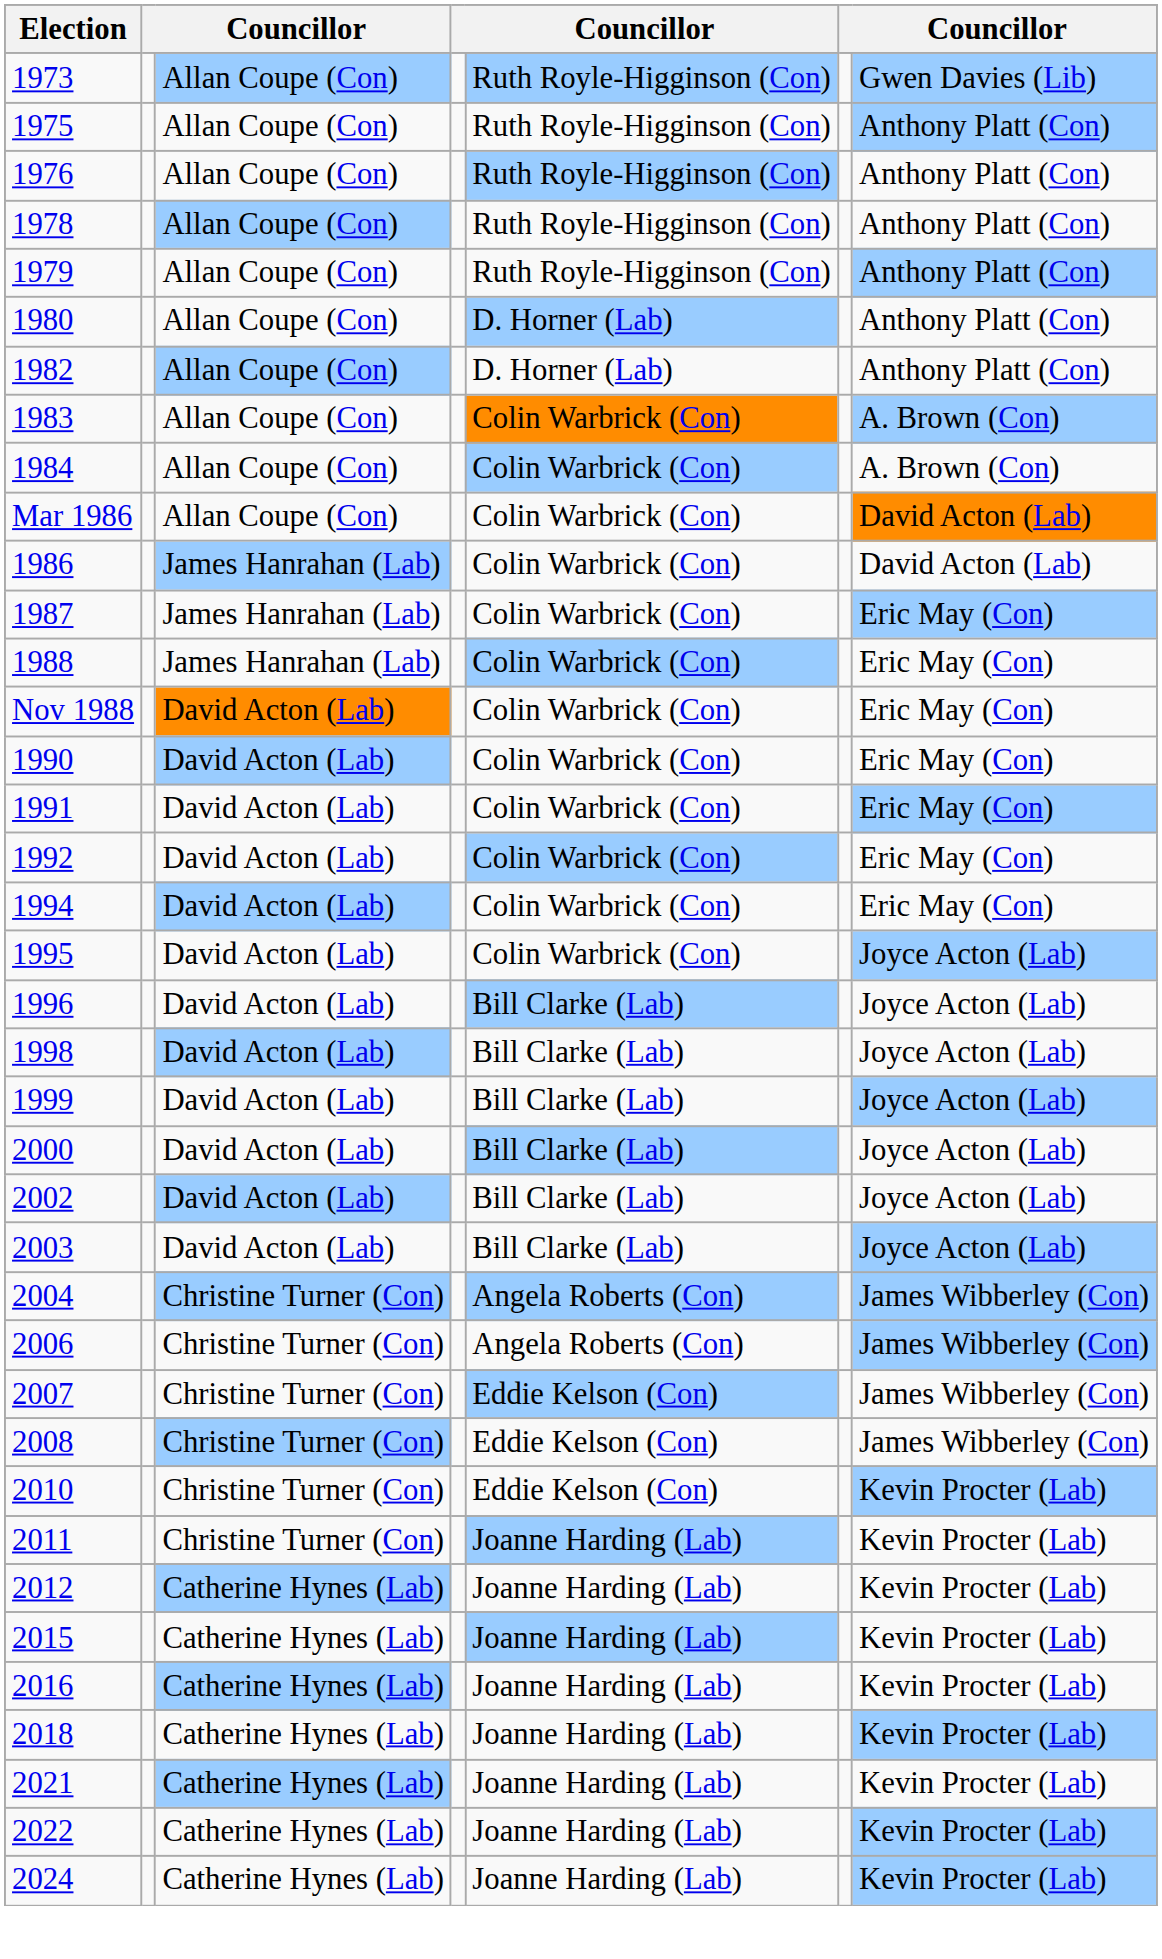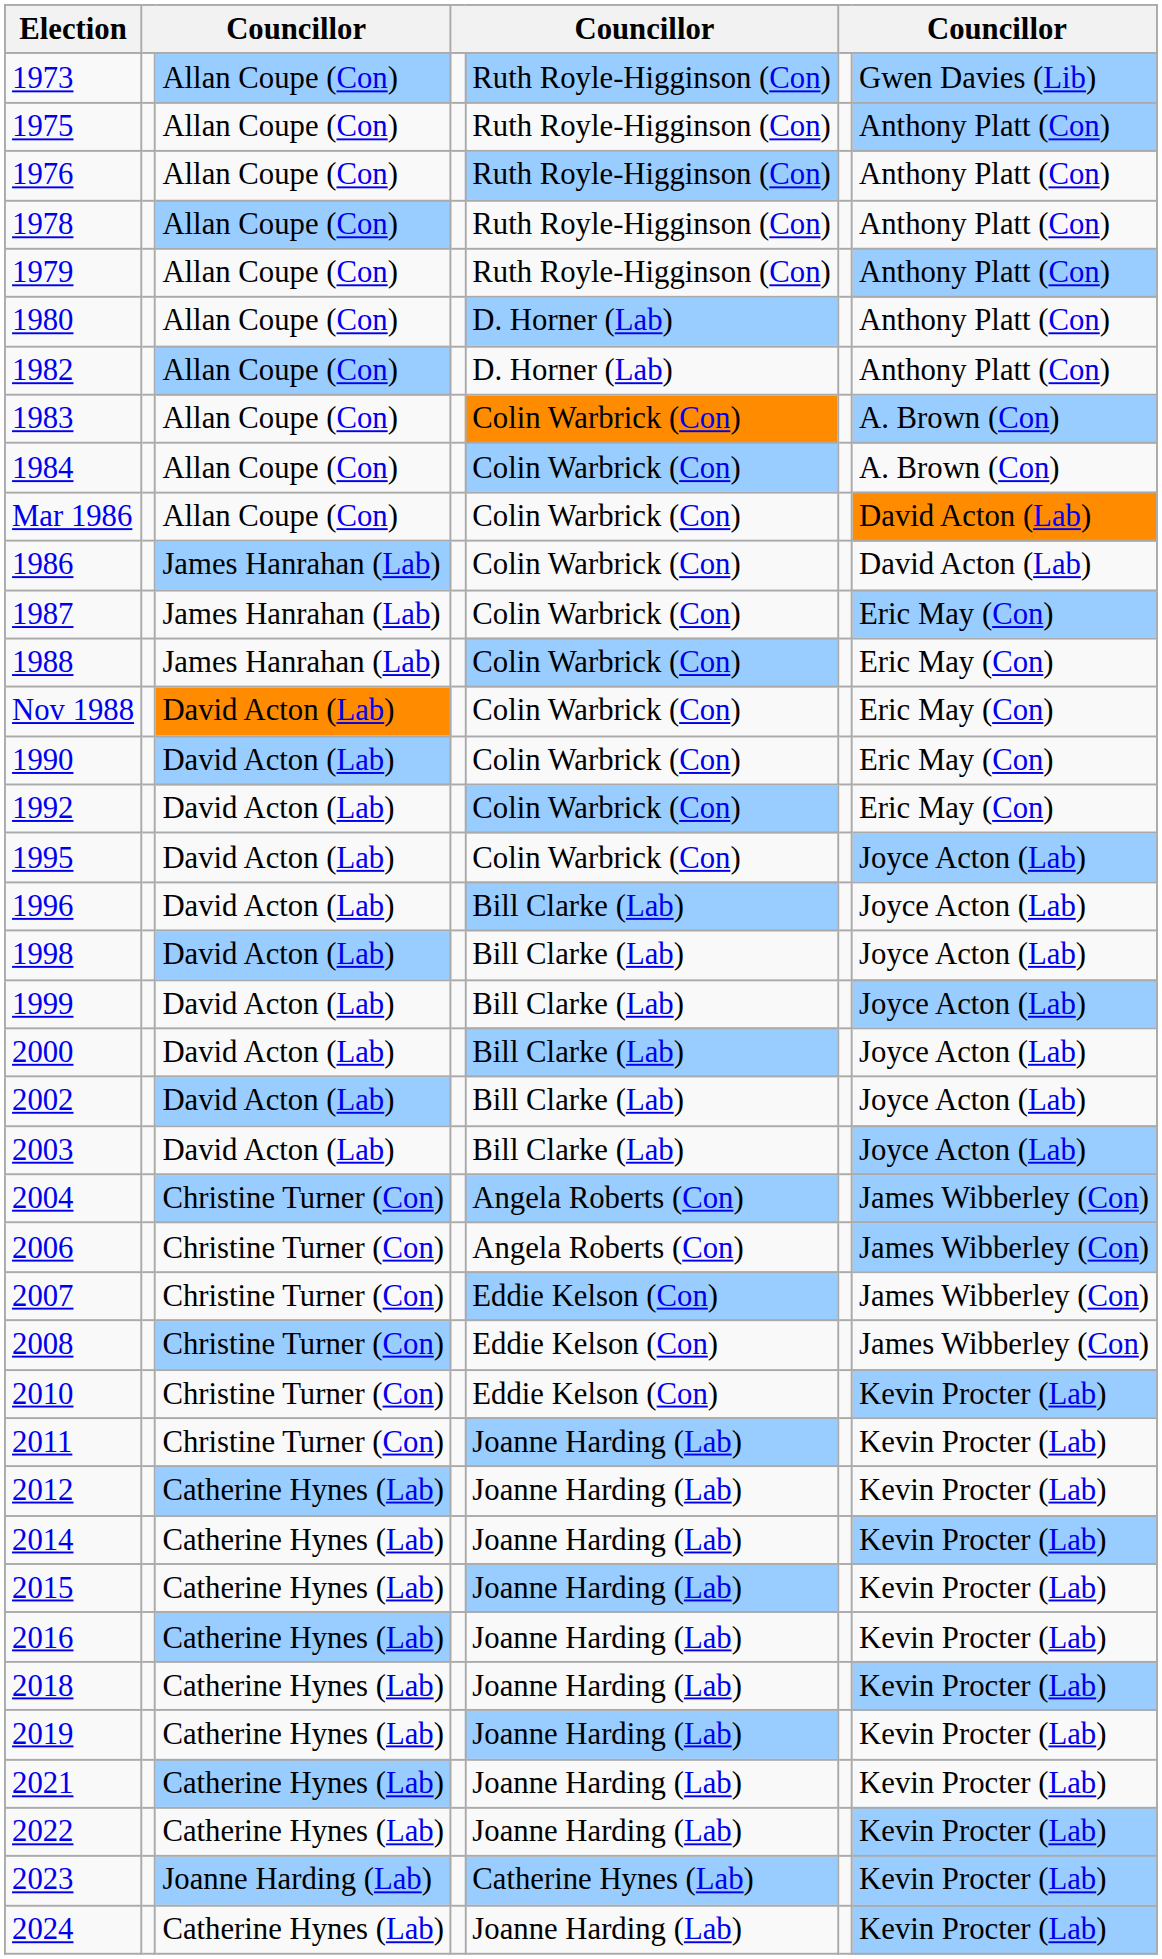- row: (43, 808)
- row: (43, 905)
+ row: (43, 1539)
+ row: (43, 1734)
+ row: (43, 1880)
